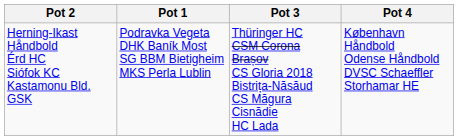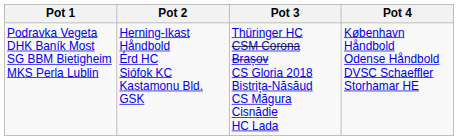columns swapped: (173, 13) <-> (61, 13)
